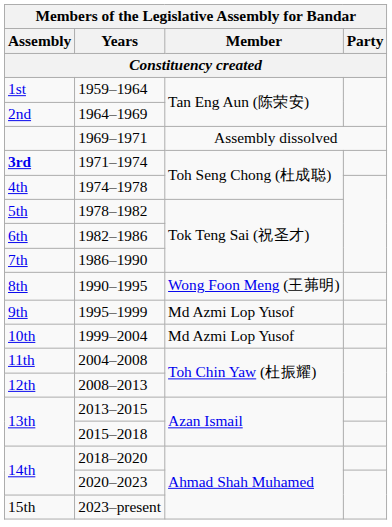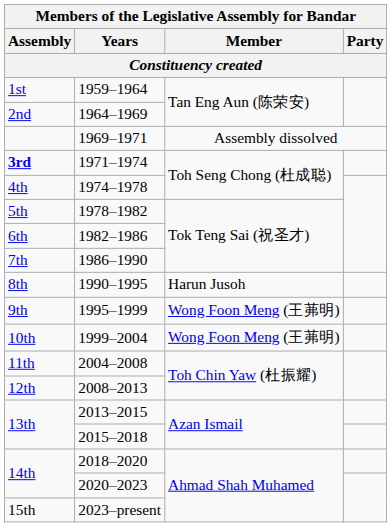(254, 285) Wong Foon Meng (王茀明) -> (207, 284) Harun Jusoh
(231, 311) Md Azmi Lop Yusof -> (254, 309) Wong Foon Meng (王茀明)
(231, 336) Md Azmi Lop Yusof -> (254, 337) Wong Foon Meng (王茀明)
